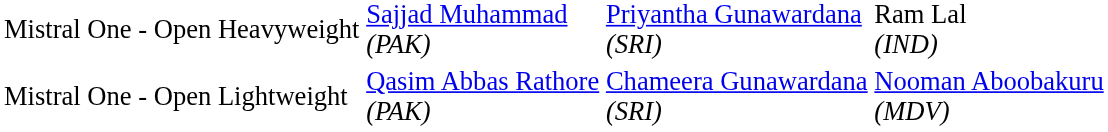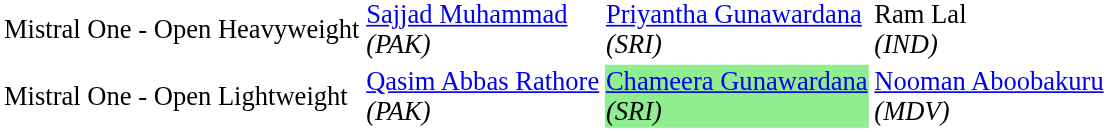(737, 95) no background -> (737, 95) lightgreen background
